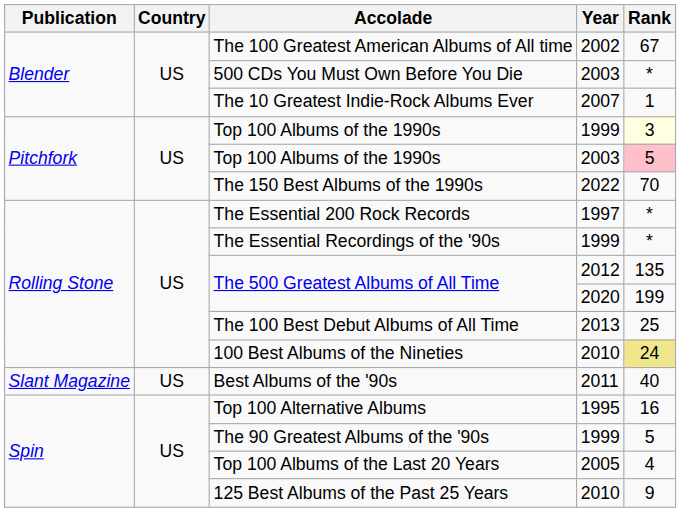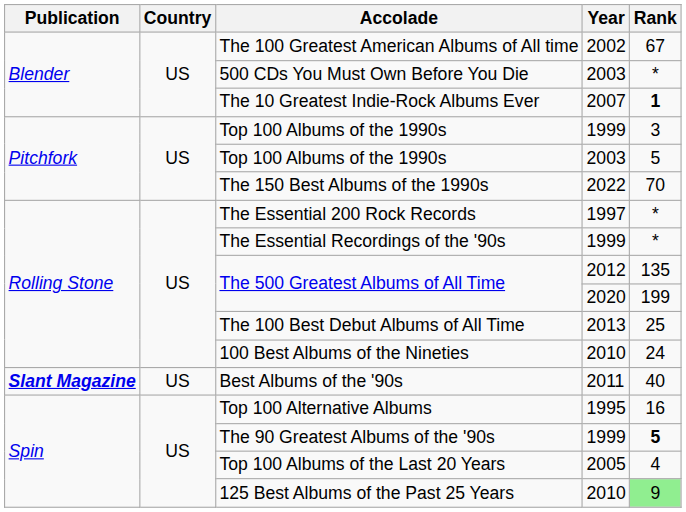(650, 102) normal -> (655, 102) bold
(650, 130) lightyellow background -> (655, 130) no background
(650, 158) pink background -> (655, 158) no background
(650, 353) khaki background -> (655, 353) no background
(69, 381) normal -> (72, 381) bold
(650, 437) normal -> (655, 437) bold
(650, 492) no background -> (655, 492) lightgreen background
